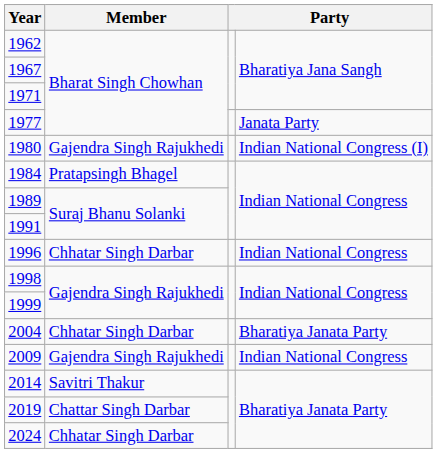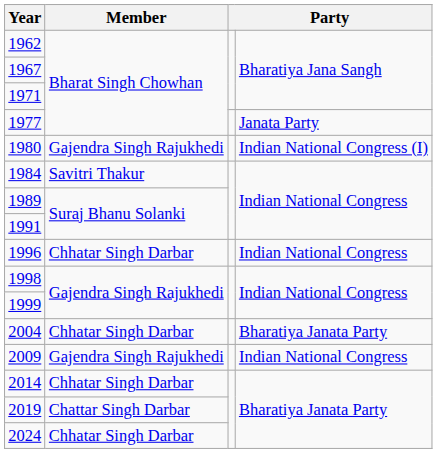(113, 174) Pratapsingh Bhagel -> (97, 174) Savitri Thakur
(97, 383) Savitri Thakur -> (121, 383) Chhatar Singh Darbar
